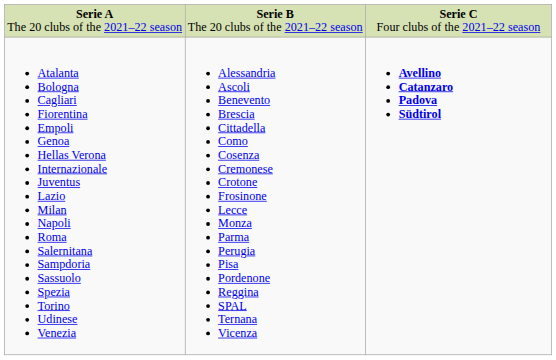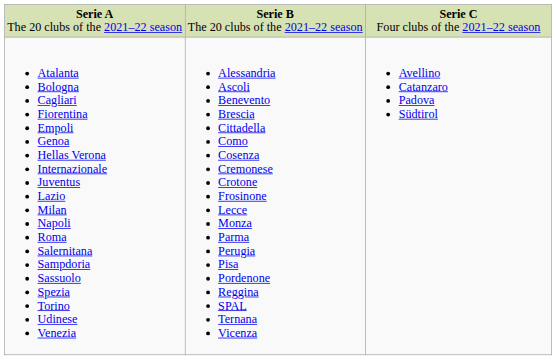(458, 93) bold -> (458, 93) normal
